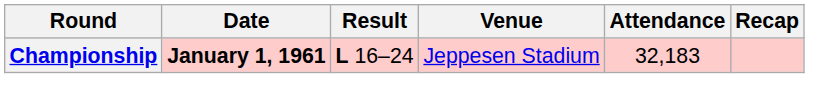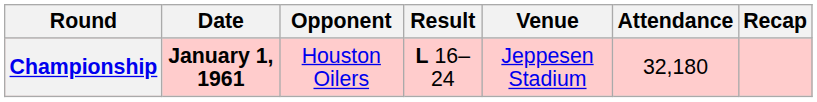+ column: (341, 21)
(667, 55) 32,183 -> (675, 67) 32,180
